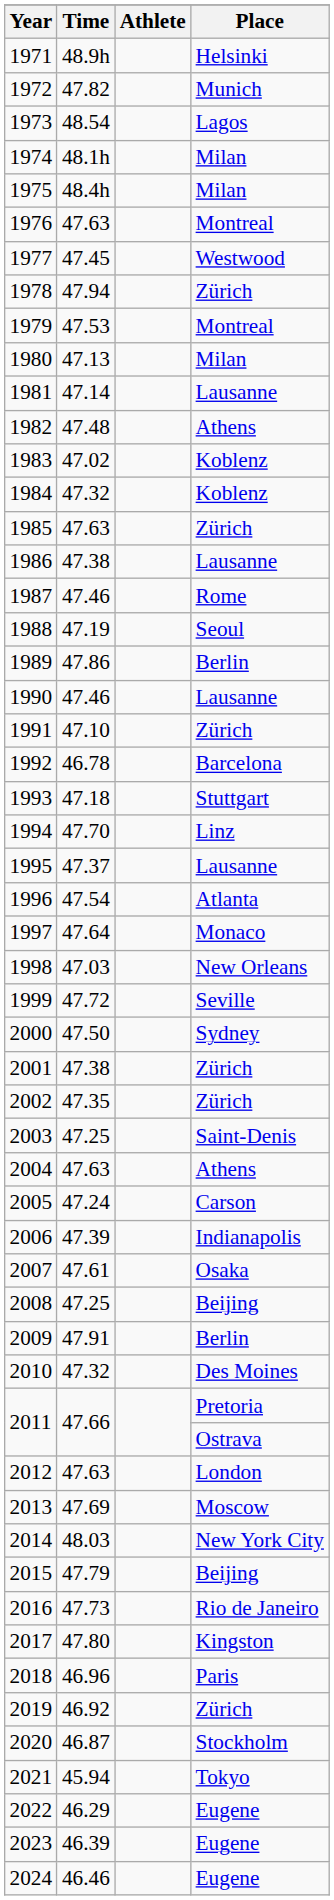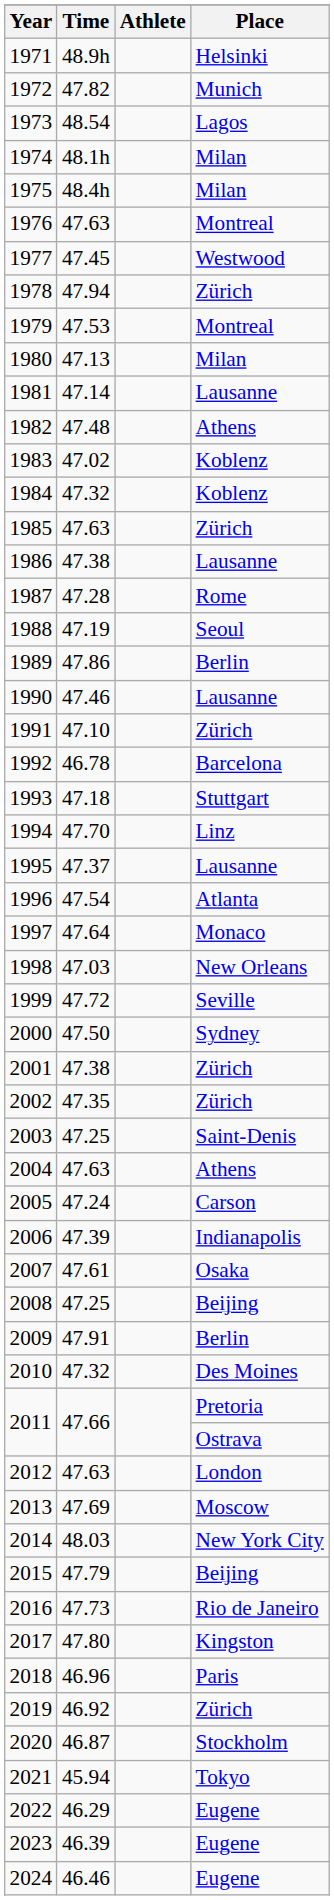(86, 595) 47.46 -> (86, 595) 47.28
